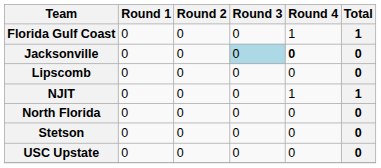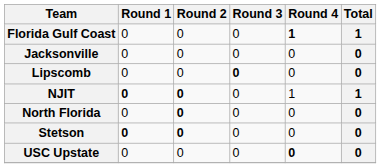(292, 34) normal -> (292, 34) bold
(236, 53) lightblue background -> (236, 53) no background
(292, 53) bold -> (292, 53) normal
(236, 73) normal -> (236, 73) bold
(125, 93) normal -> (125, 93) bold
(180, 93) normal -> (180, 93) bold
(180, 113) normal -> (180, 113) bold
(125, 133) normal -> (125, 133) bold
(180, 133) normal -> (180, 133) bold
(292, 152) normal -> (292, 152) bold
